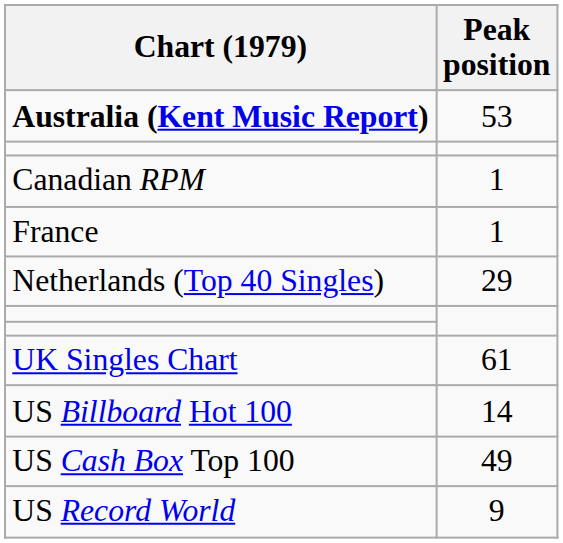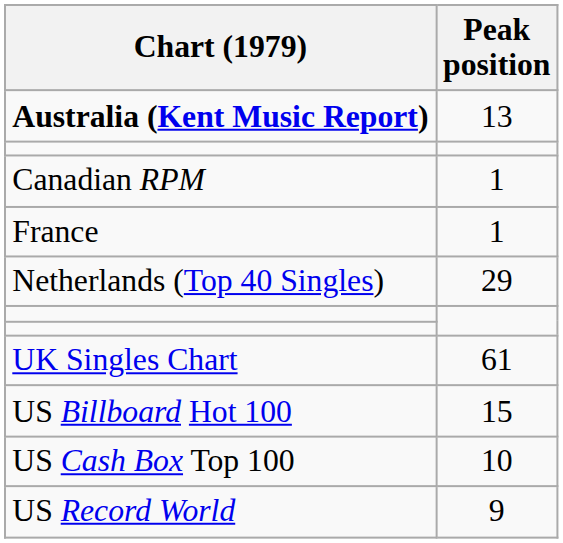(497, 115) 53 -> (497, 115) 13
(497, 410) 14 -> (497, 410) 15
(497, 460) 49 -> (497, 460) 10
